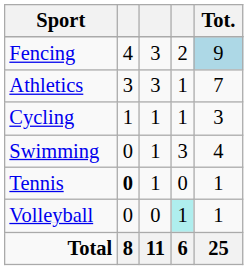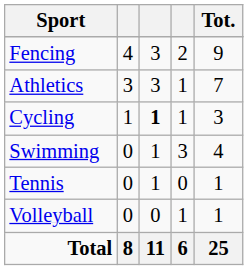(218, 53) lightblue background -> (218, 53) no background
(155, 118) normal -> (155, 118) bold
(128, 183) bold -> (128, 183) normal
(183, 215) paleturquoise background -> (183, 215) no background
